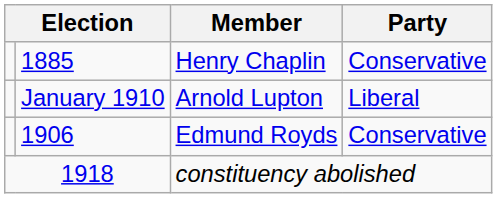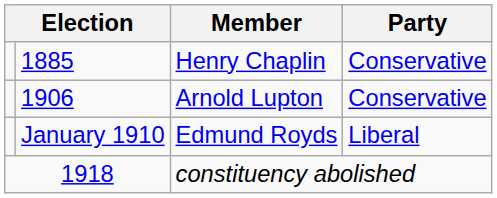(93, 98) January 1910 -> (47, 98) 1906
(384, 98) Liberal -> (417, 98) Conservative
(47, 135) 1906 -> (93, 135) January 1910
(417, 135) Conservative -> (384, 135) Liberal
